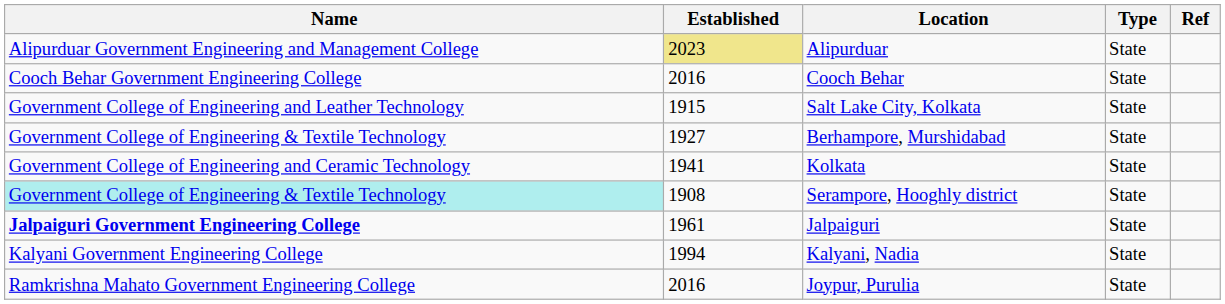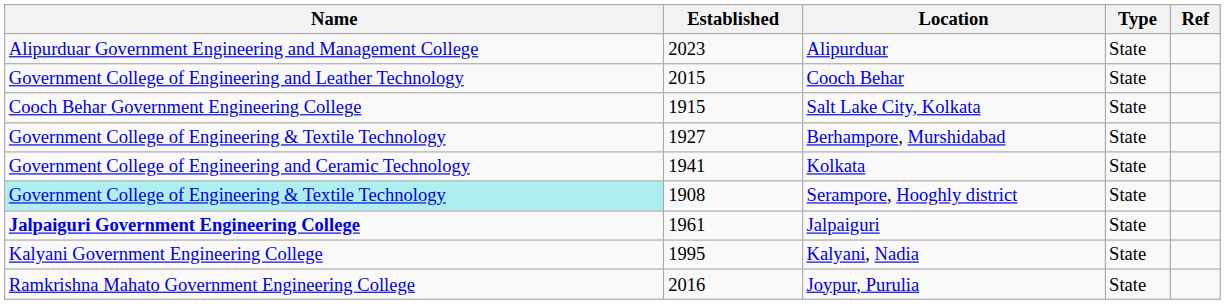(687, 48) khaki background -> (687, 48) no background
(185, 78) Cooch Behar Government Engineering College -> (236, 78) Government College of Engineering and Leather Technology
(687, 78) 2016 -> (687, 78) 2015
(236, 107) Government College of Engineering and Leather Technology -> (185, 107) Cooch Behar Government Engineering College
(687, 254) 1994 -> (687, 254) 1995
